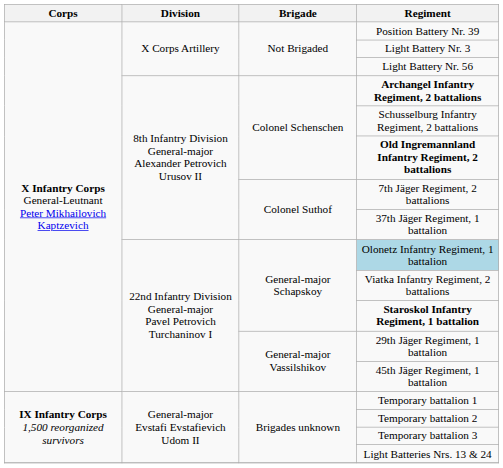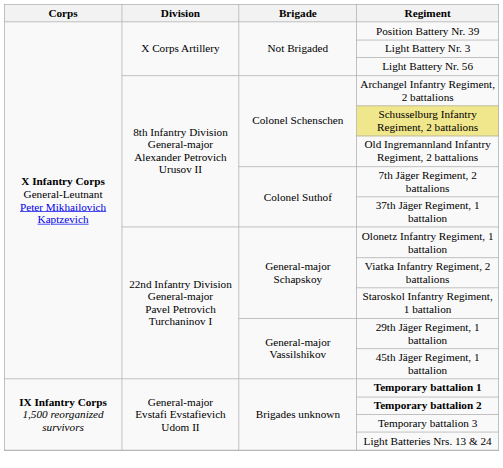(428, 90) bold -> (428, 90) normal
(428, 121) no background -> (428, 121) khaki background
(428, 157) bold -> (428, 151) normal
(428, 255) lightblue background -> (428, 242) no background
(428, 315) bold -> (428, 303) normal
(428, 400) normal -> (428, 388) bold
(428, 418) normal -> (428, 405) bold
